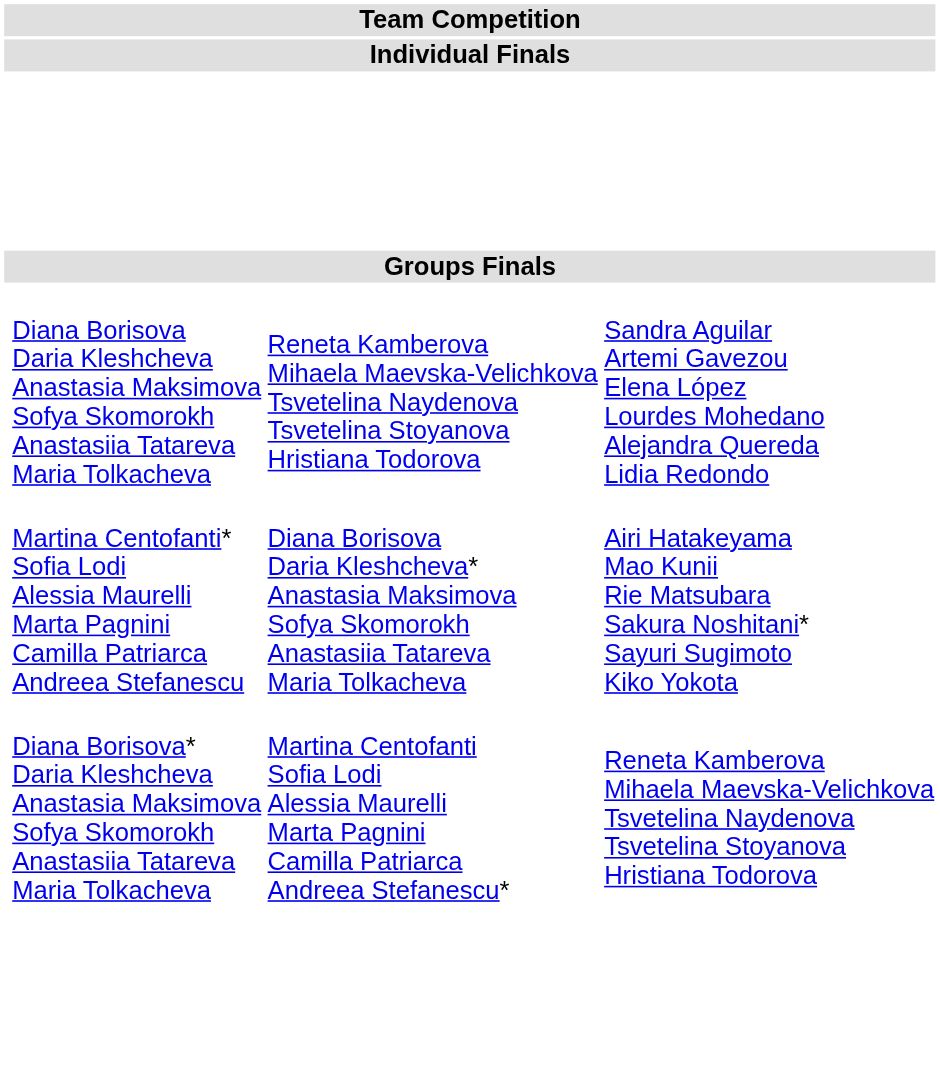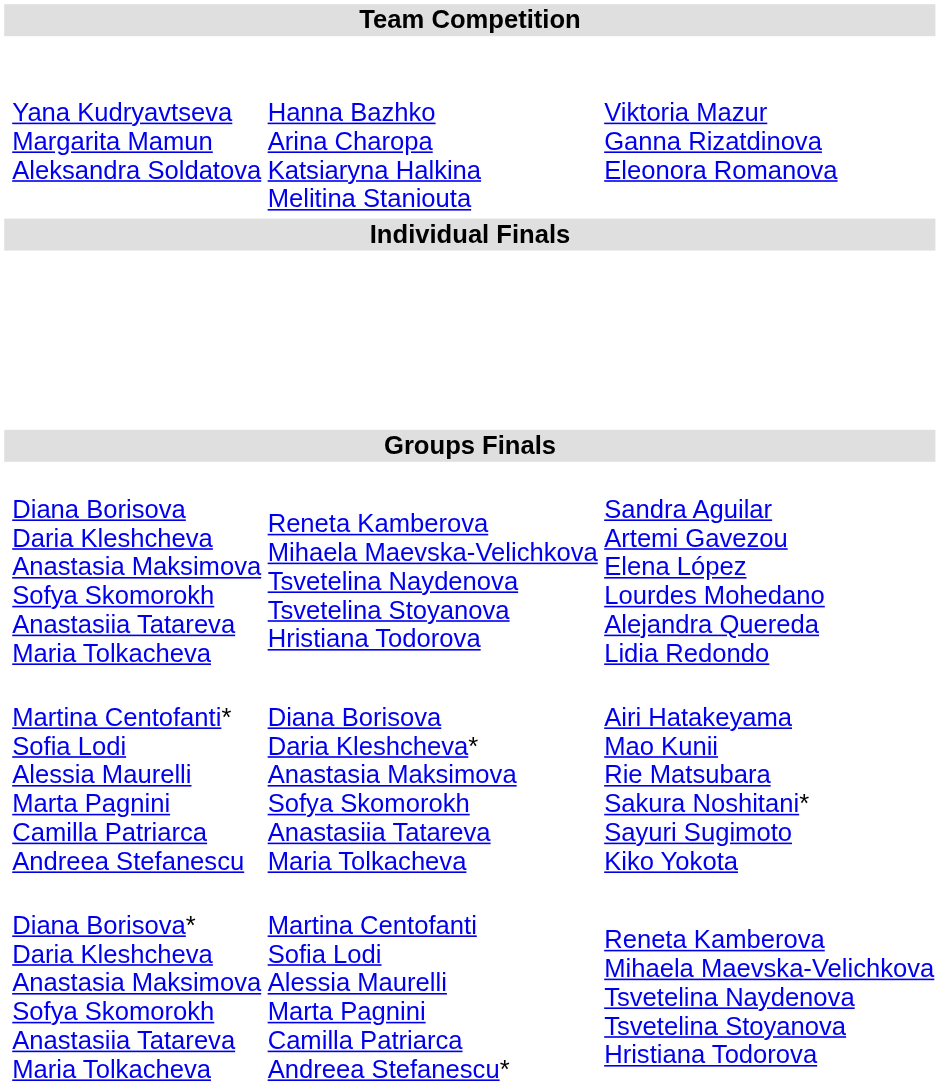+ row: (137, 141)
